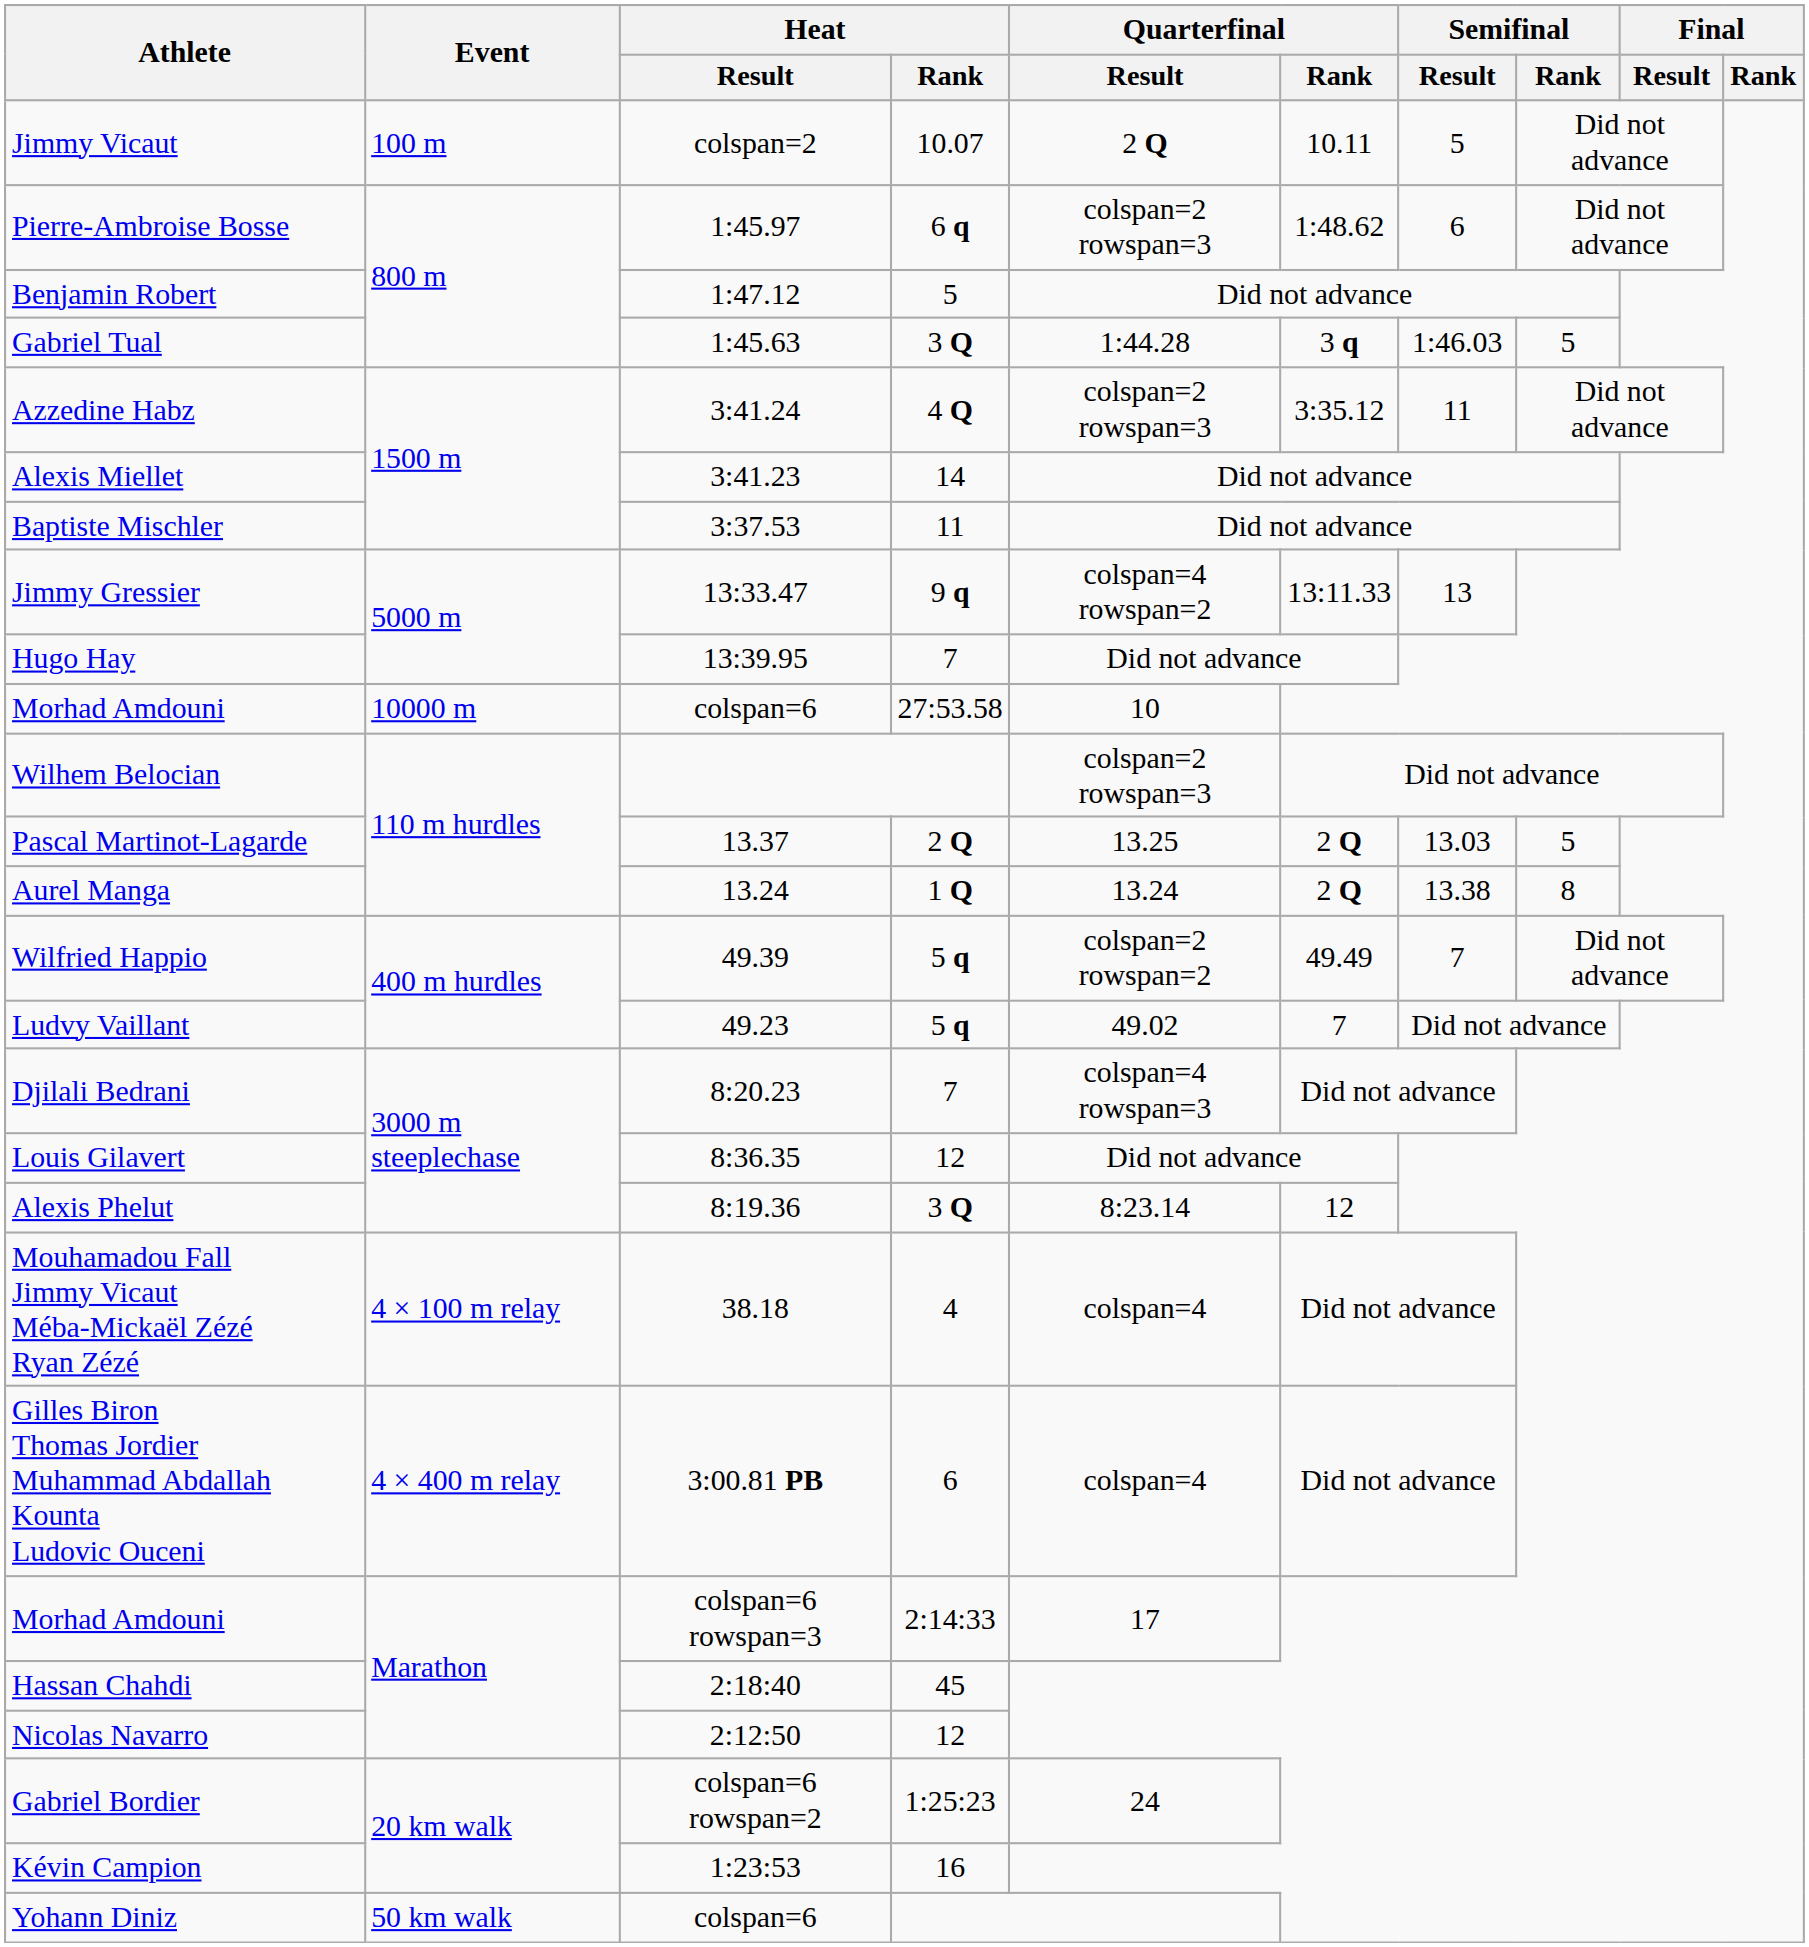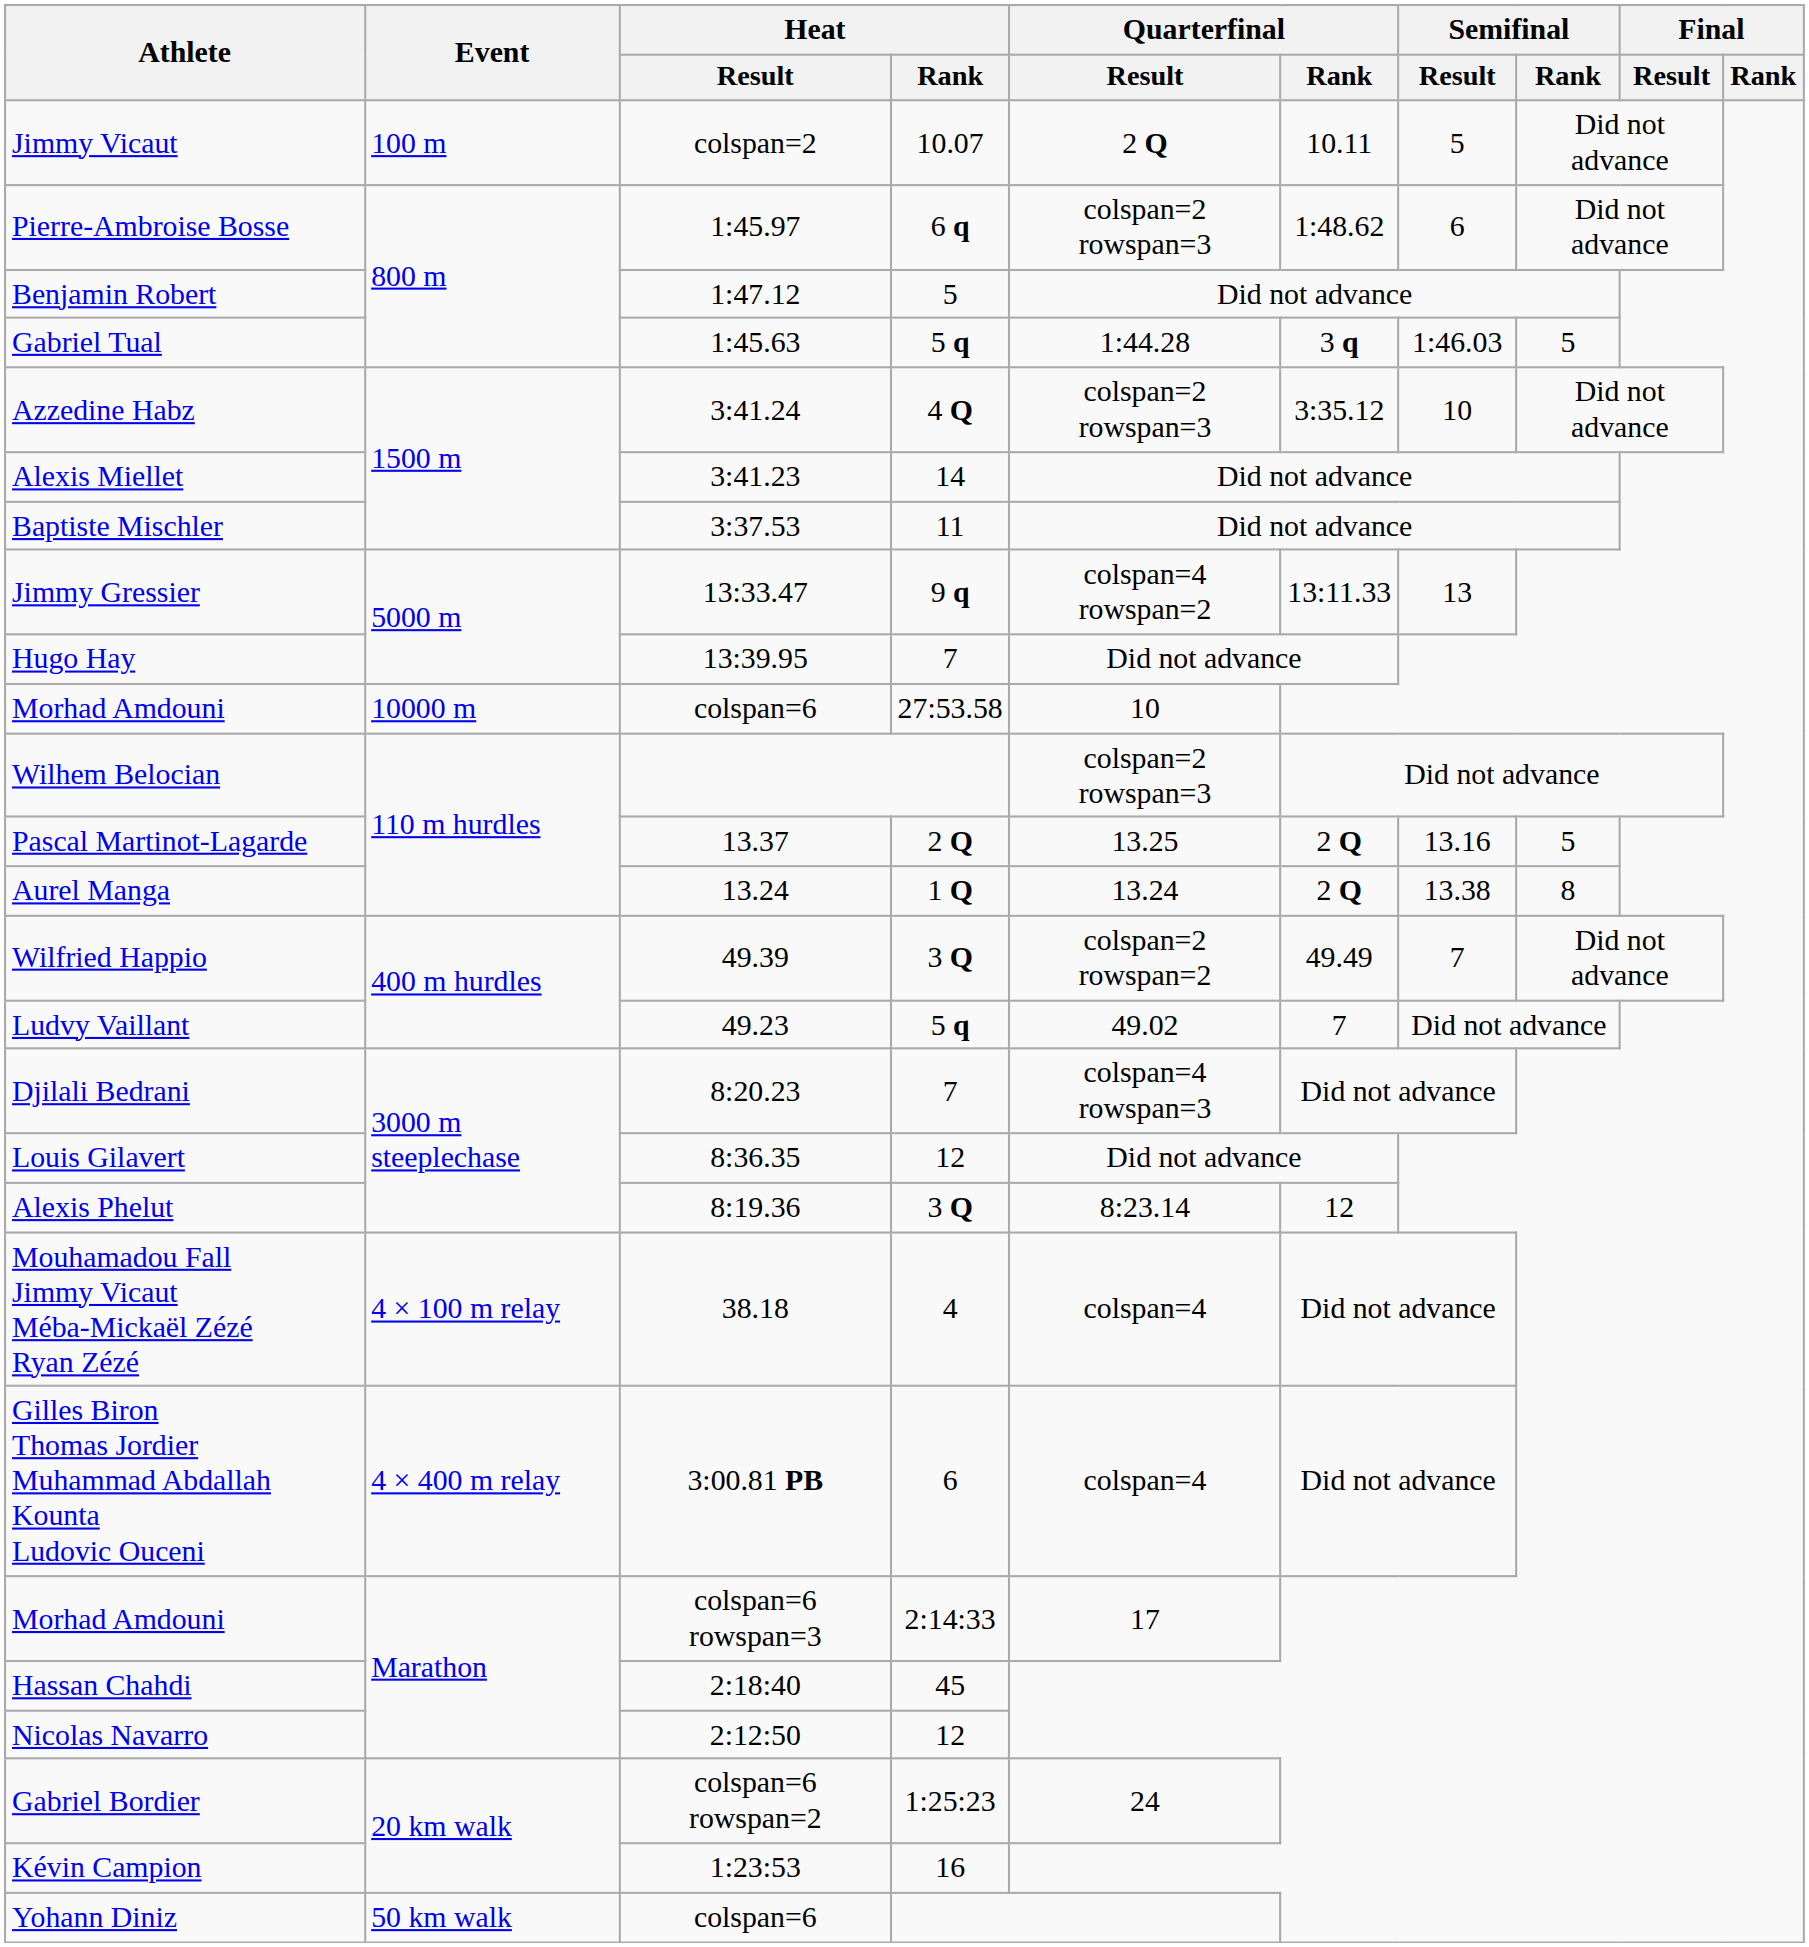(950, 343) 3 Q -> (950, 343) 5 q
(1457, 409) 11 -> (1457, 409) 10
(1457, 841) 13.03 -> (1457, 841) 13.16
(950, 957) 5 q -> (950, 957) 3 Q
